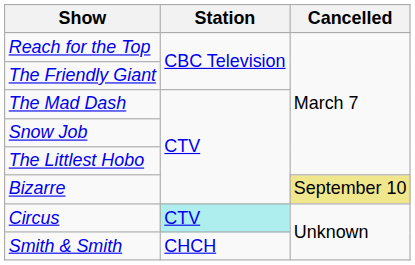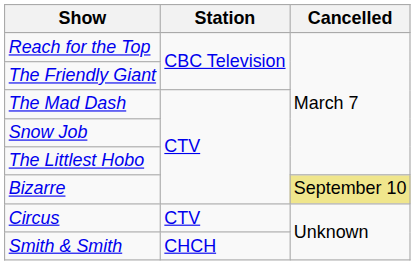(182, 217) paleturquoise background -> (182, 217) no background
